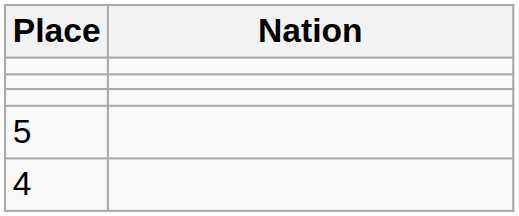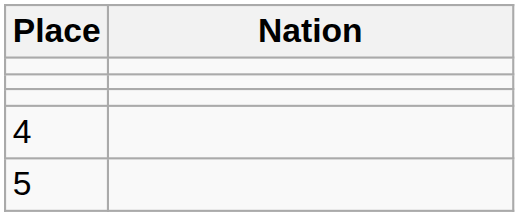(22, 130) 5 -> (22, 130) 4
(22, 184) 4 -> (22, 184) 5
